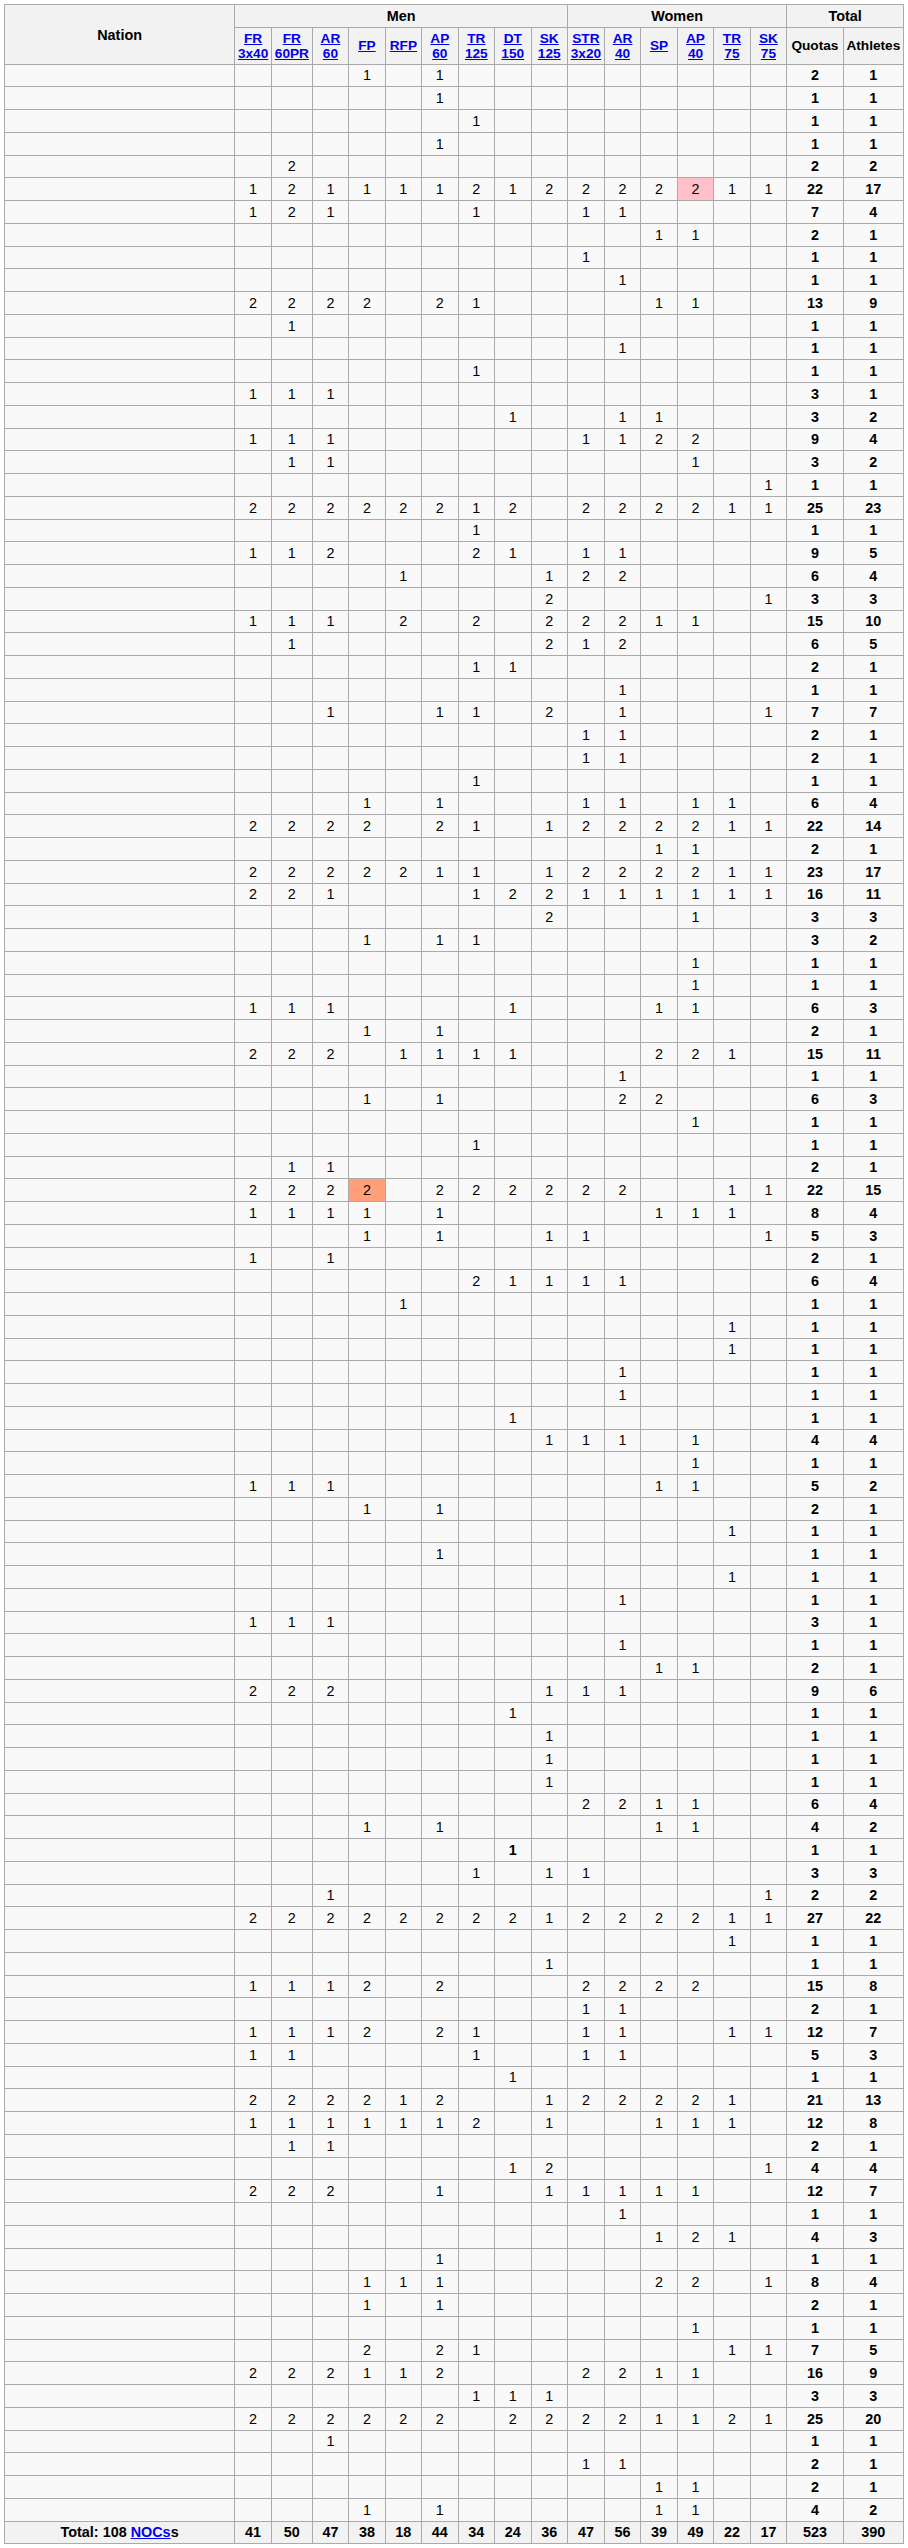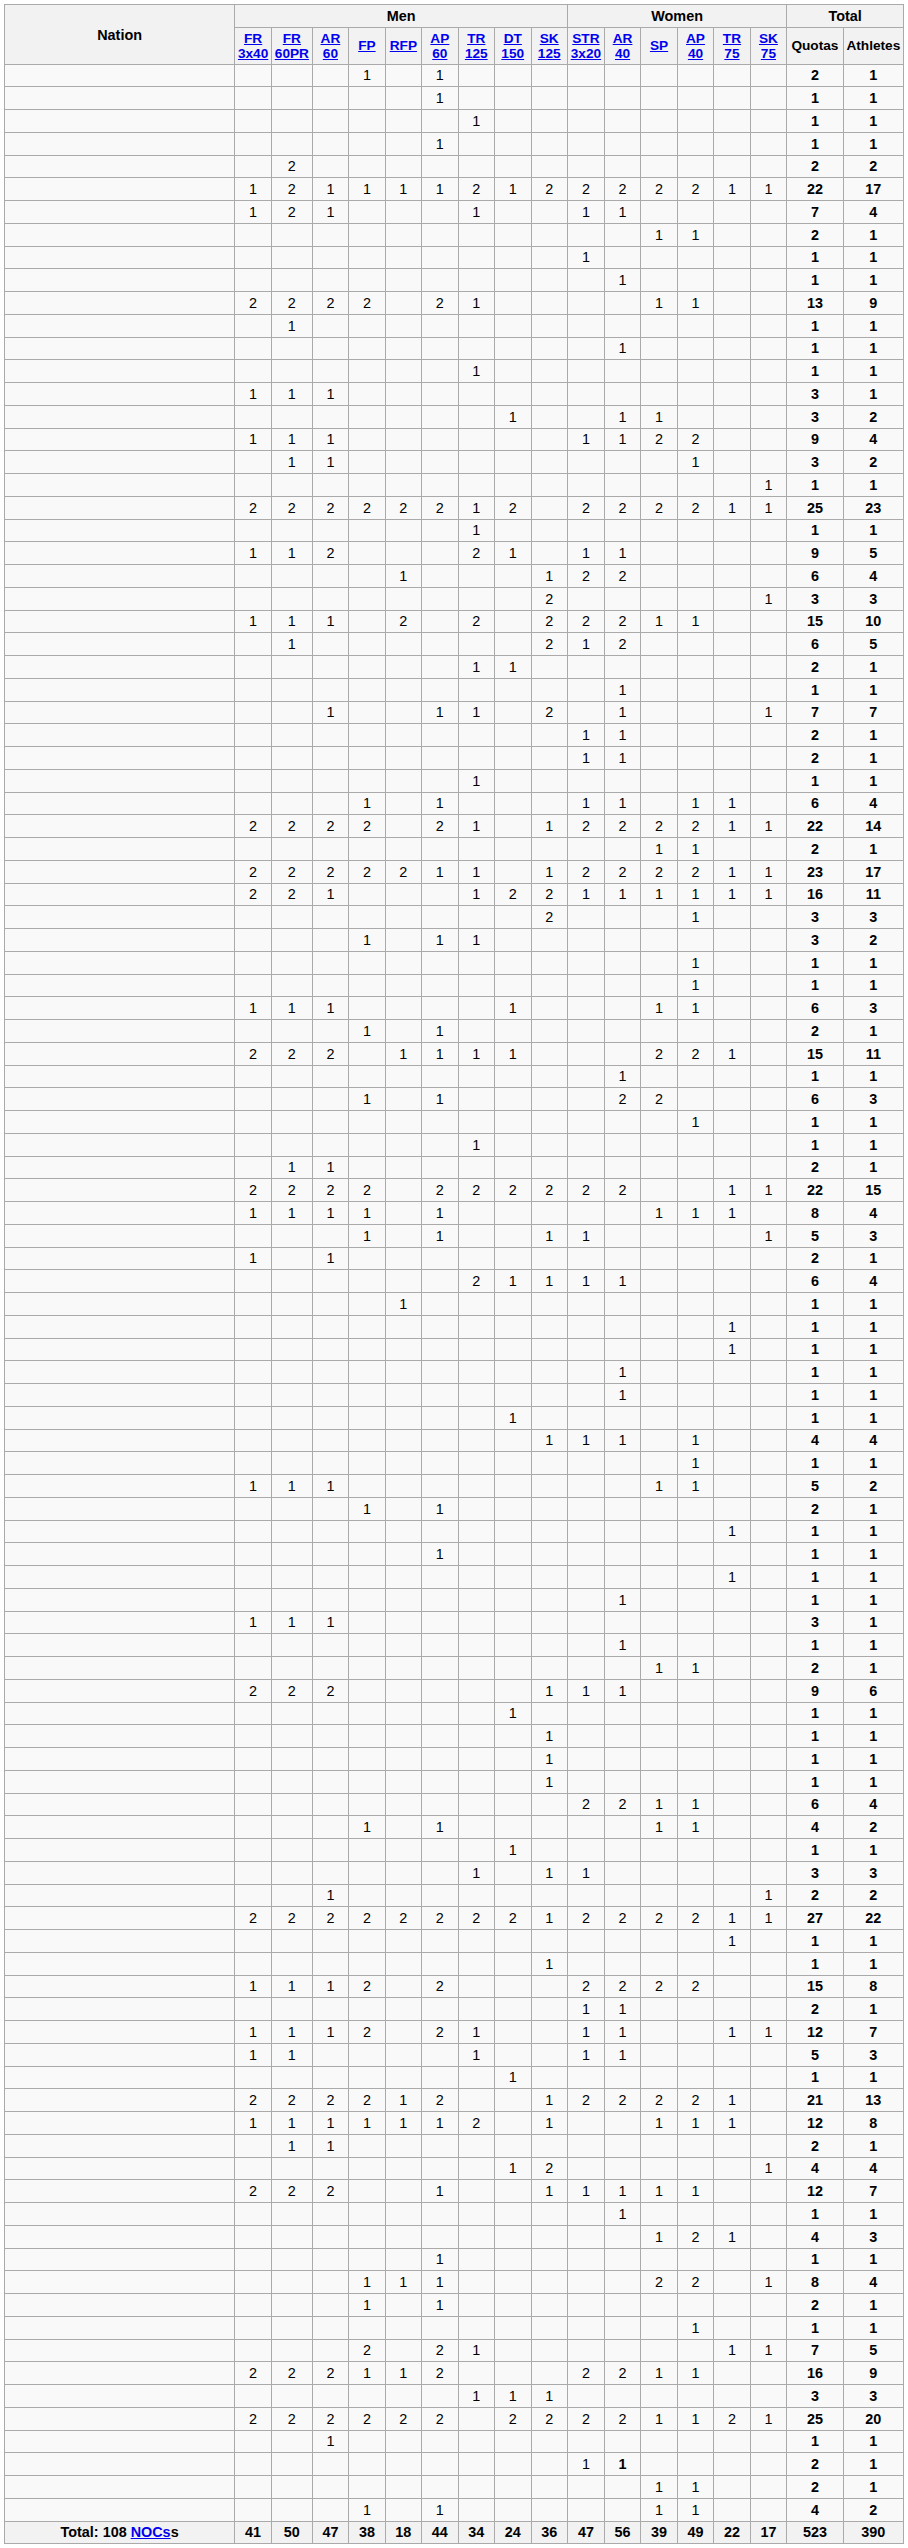(695, 189) pink background -> (695, 189) no background
(367, 1190) lightsalmon background -> (367, 1190) no background
(513, 1850) bold -> (513, 1850) normal
(623, 2464) normal -> (623, 2464) bold
